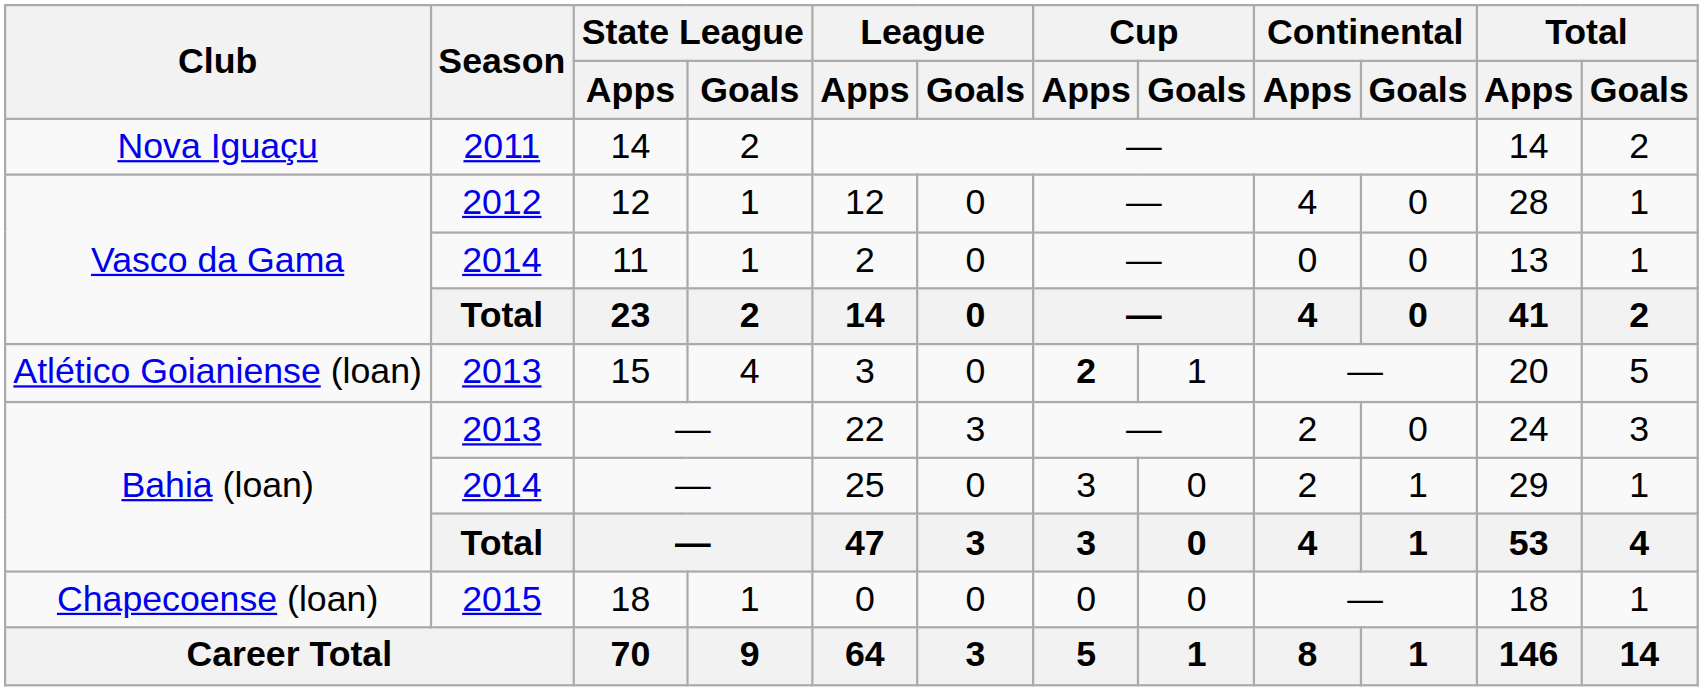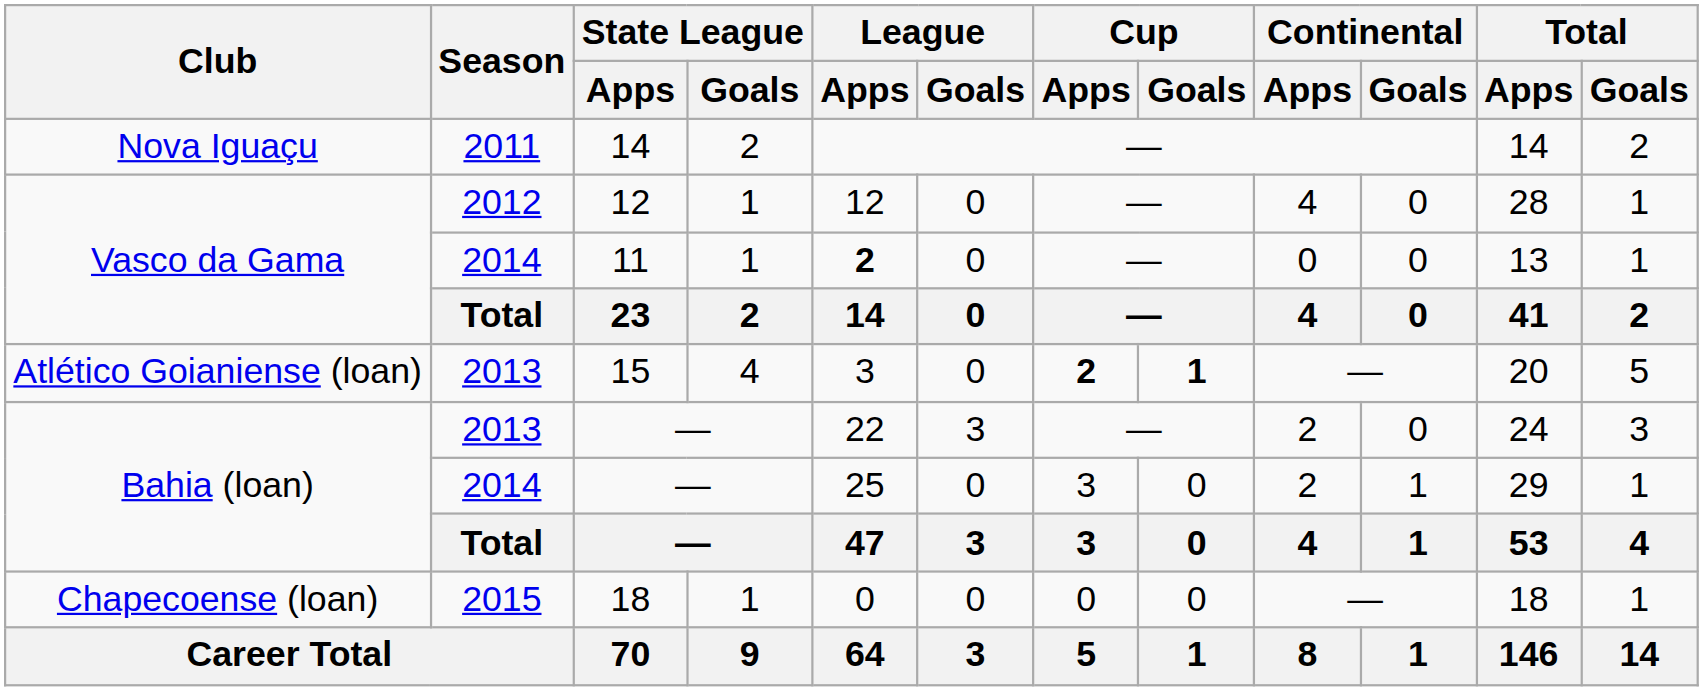(865, 259) normal -> (865, 259) bold
(1197, 372) normal -> (1197, 372) bold
